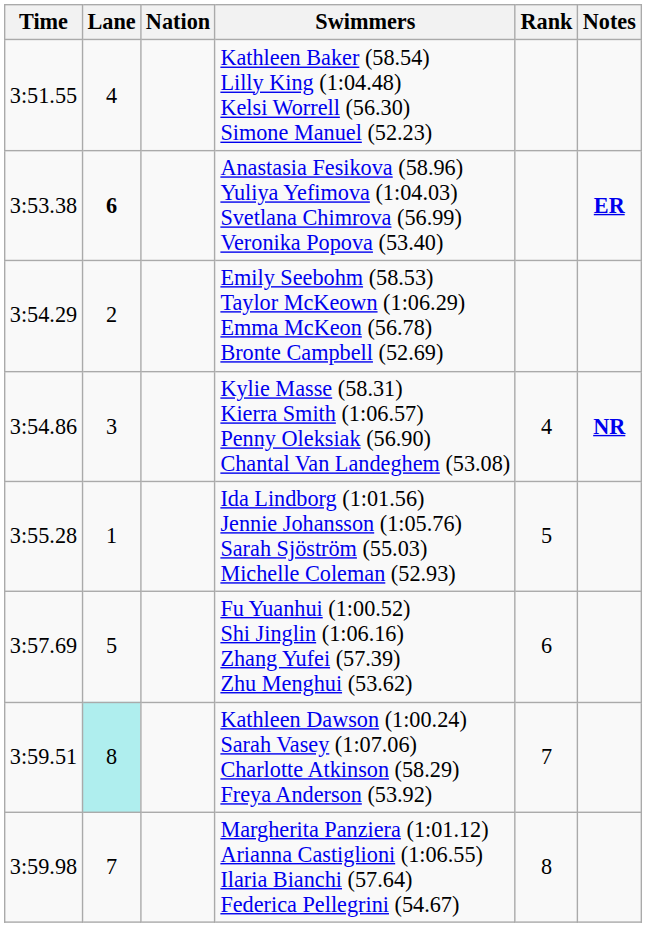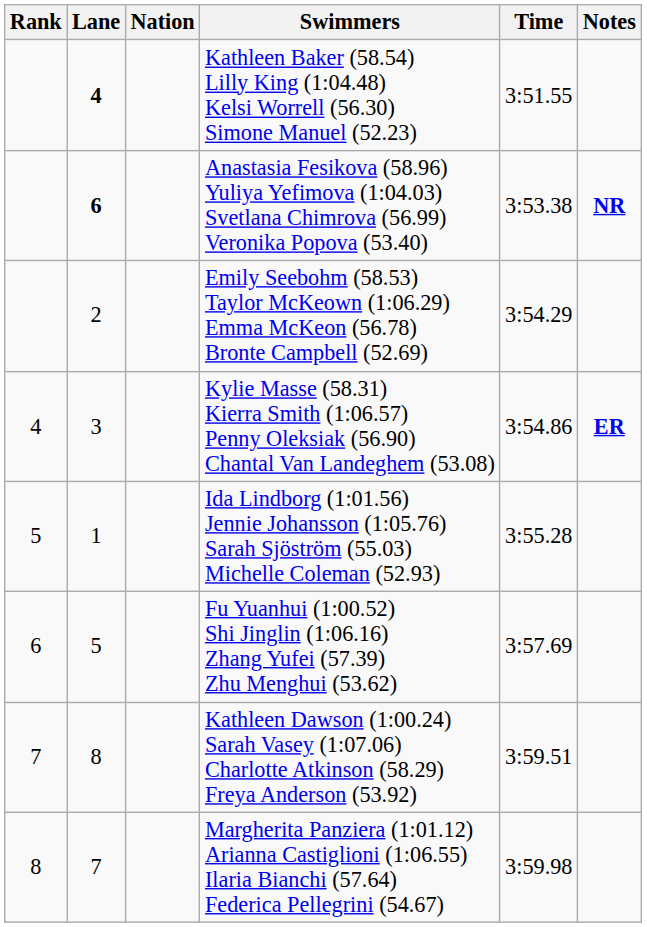columns swapped: (546, 22) <-> (43, 22)
(112, 94) normal -> (96, 94) bold
(609, 205) ER -> (609, 205) NR
(609, 425) NR -> (609, 425) ER
(112, 756) paleturquoise background -> (96, 756) no background
